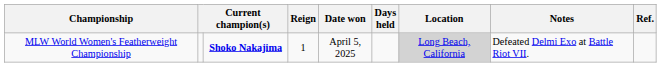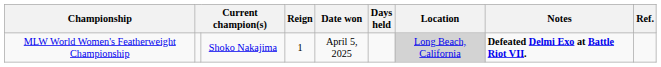(246, 47) bold -> (243, 47) normal
(553, 47) normal -> (551, 47) bold
